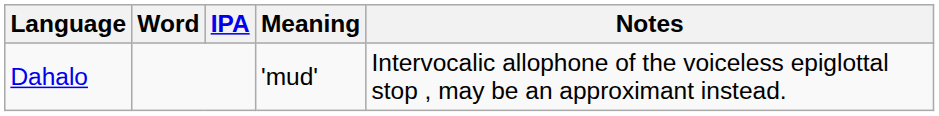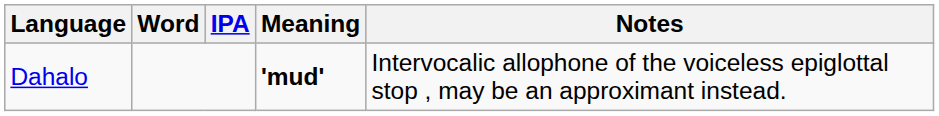(289, 76) normal -> (293, 76) bold
